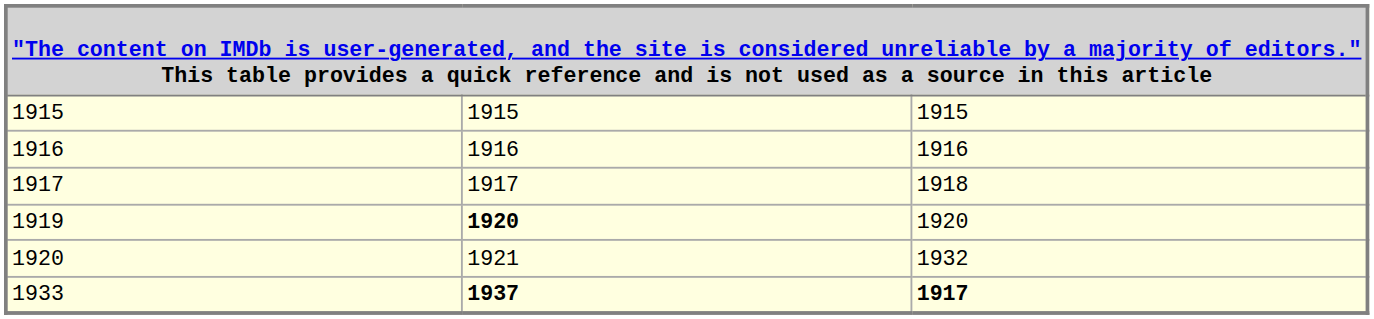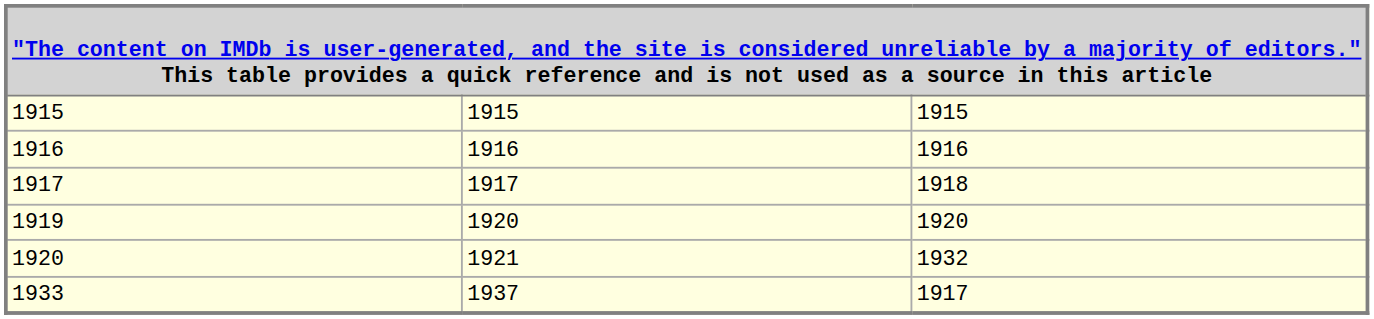(493, 222) bold -> (493, 222) normal
(493, 295) bold -> (493, 295) normal
(943, 295) bold -> (943, 295) normal
